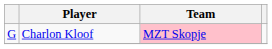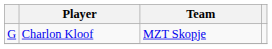(175, 33) pink background -> (175, 33) no background
